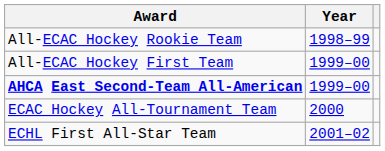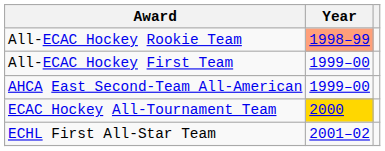(340, 40) no background -> (340, 40) lightsalmon background
(155, 87) bold -> (155, 87) normal
(327, 110) no background -> (327, 110) gold background
